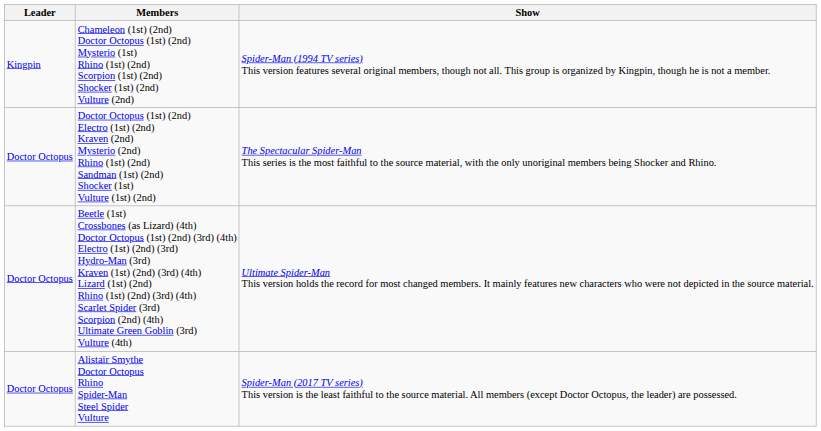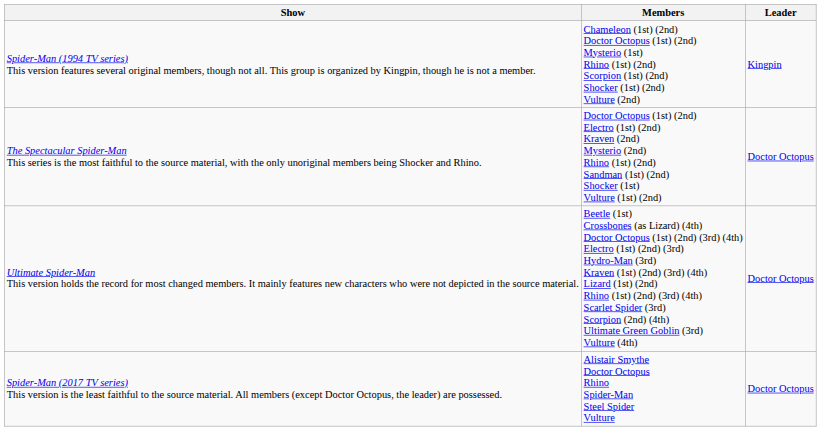columns swapped: (528, 12) <-> (40, 12)
